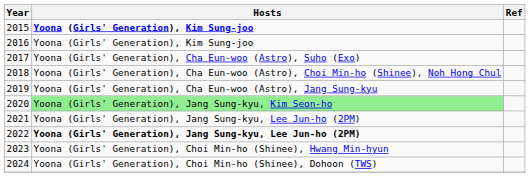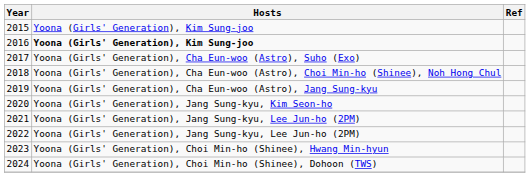(143, 27) bold -> (143, 27) normal
(143, 42) normal -> (143, 42) bold
(183, 104) lightgreen background -> (183, 104) no background
(197, 134) bold -> (197, 134) normal
